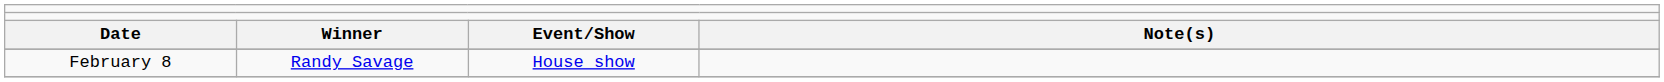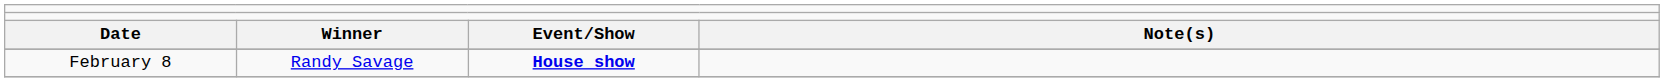(584, 62) normal -> (584, 62) bold
